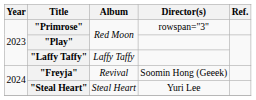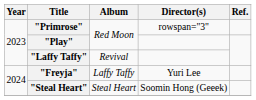(114, 57) Laffy Taffy -> (114, 57) Revival
(114, 73) Revival -> (114, 73) Laffy Taffy
(184, 73) Soomin Hong (Geeek) -> (184, 73) Yuri Lee
(184, 88) Yuri Lee -> (184, 88) Soomin Hong (Geeek)
